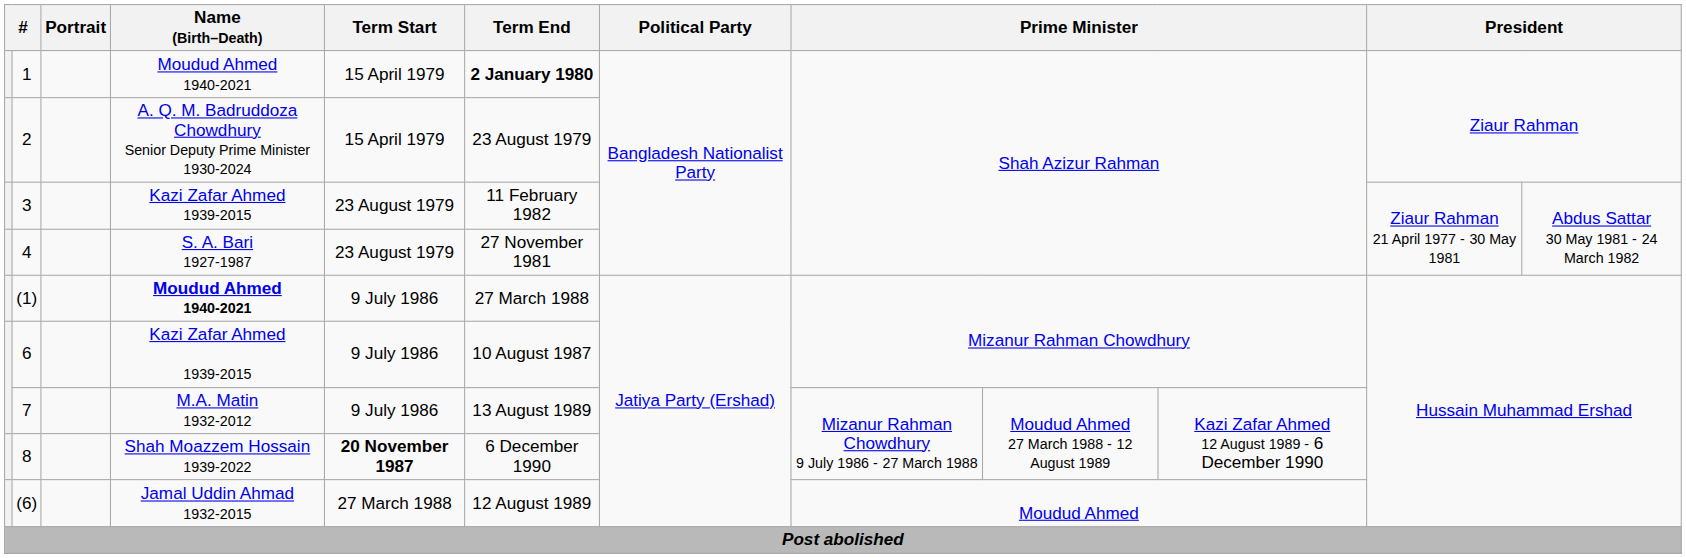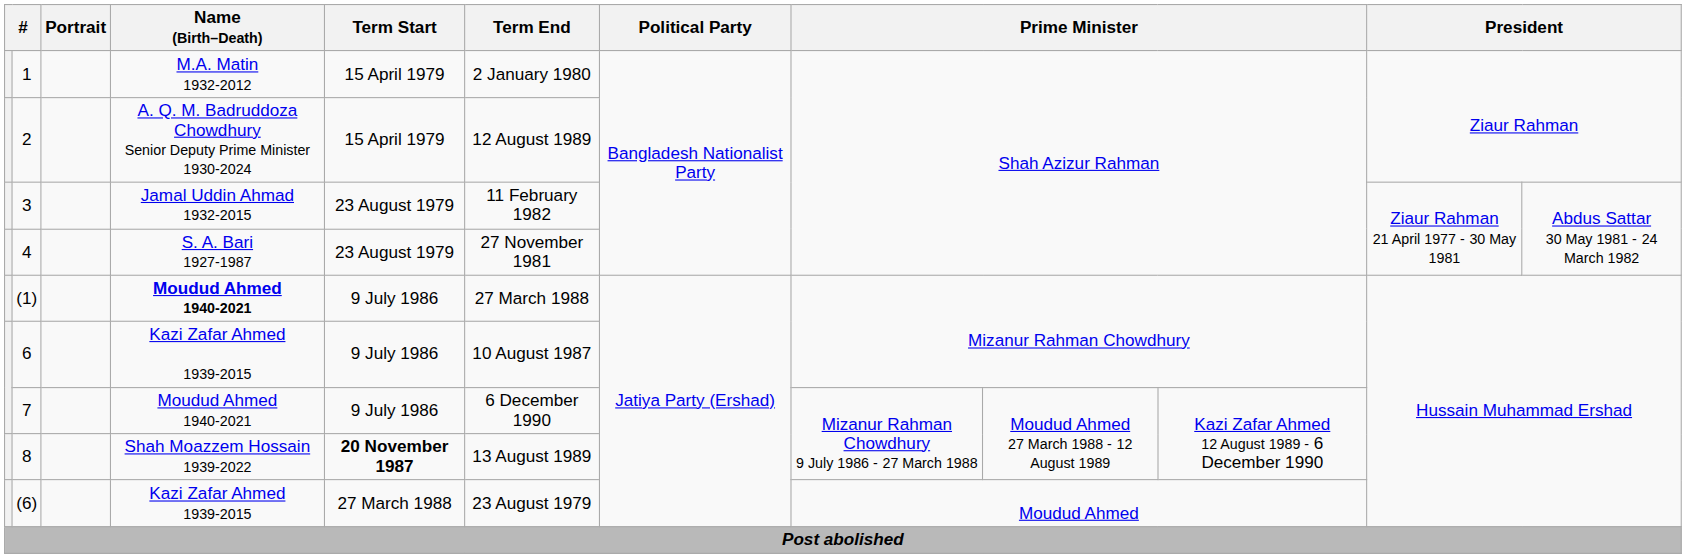(217, 74) Moudud Ahmed 1940-2021 -> (217, 74) M.A. Matin 1932-2012
(532, 74) bold -> (532, 74) normal
(532, 139) 23 August 1979 -> (532, 139) 12 August 1989
(217, 205) Kazi Zafar Ahmed 1939-2015 -> (217, 205) Jamal Uddin Ahmad 1932-2015
(217, 410) M.A. Matin 1932-2012 -> (217, 410) Moudud Ahmed 1940-2021
(532, 410) 13 August 1989 -> (532, 410) 6 December 1990
(532, 456) 6 December 1990 -> (532, 456) 13 August 1989
(217, 503) Jamal Uddin Ahmad 1932-2015 -> (217, 503) Kazi Zafar Ahmed 1939-2015
(532, 503) 12 August 1989 -> (532, 503) 23 August 1979
